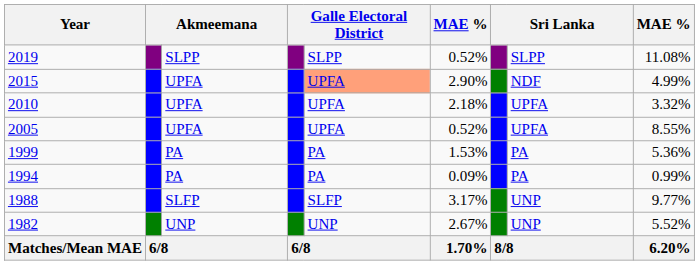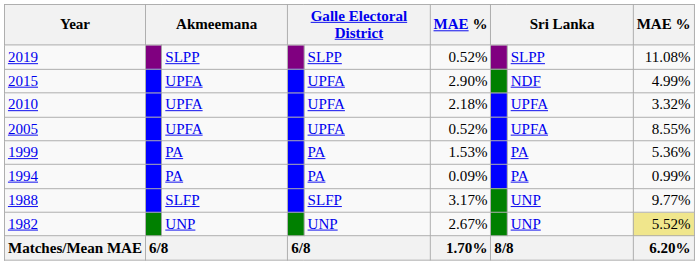(326, 81) lightsalmon background -> (326, 81) no background
(671, 224) no background -> (671, 224) khaki background
